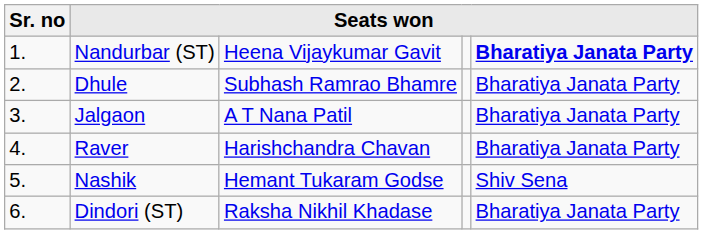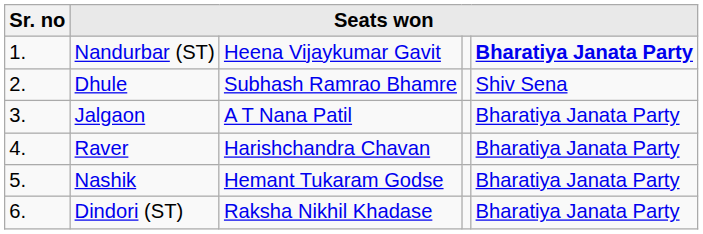(578, 84) Bharatiya Janata Party -> (522, 84) Shiv Sena
(522, 180) Shiv Sena -> (578, 180) Bharatiya Janata Party
